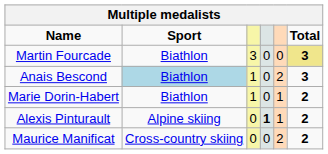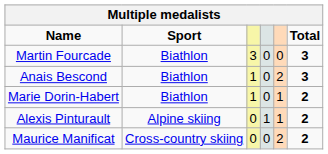(305, 56) khaki background -> (305, 56) no background
(184, 77) lightblue background -> (184, 77) no background
(267, 118) bold -> (267, 118) normal
